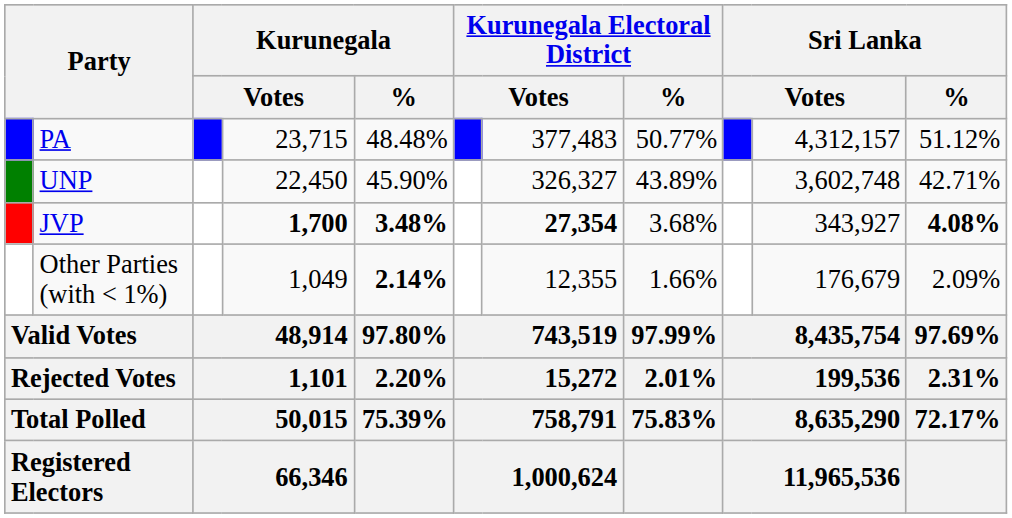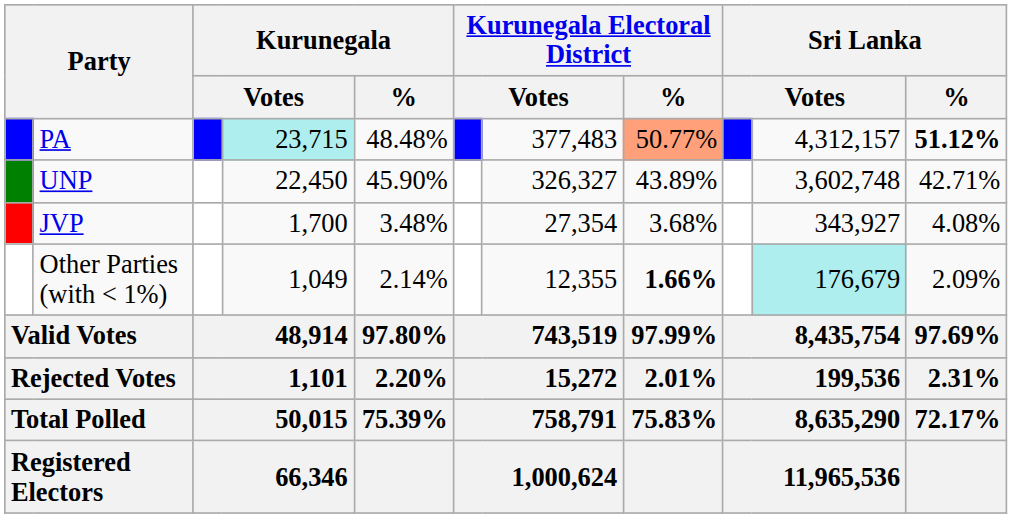(311, 138) no background -> (311, 138) paleturquoise background
(676, 138) no background -> (676, 138) lightsalmon background
(960, 138) normal -> (957, 138) bold
(318, 222) bold -> (318, 222) normal
(411, 222) bold -> (414, 222) normal
(581, 222) bold -> (581, 222) normal
(964, 222) bold -> (966, 222) normal
(411, 279) bold -> (414, 279) normal
(683, 279) normal -> (681, 279) bold
(857, 279) no background -> (857, 279) paleturquoise background
